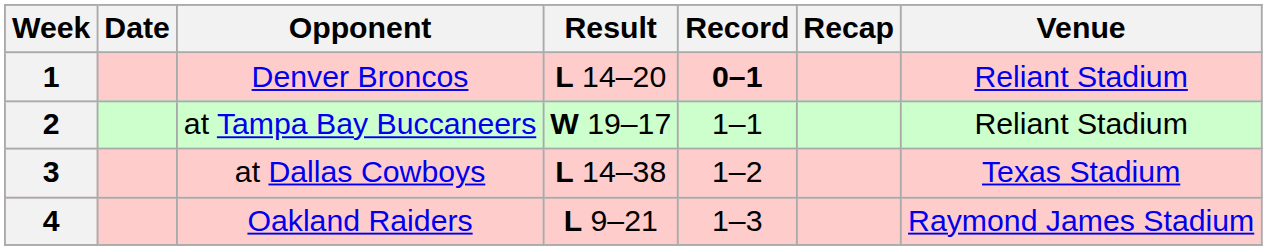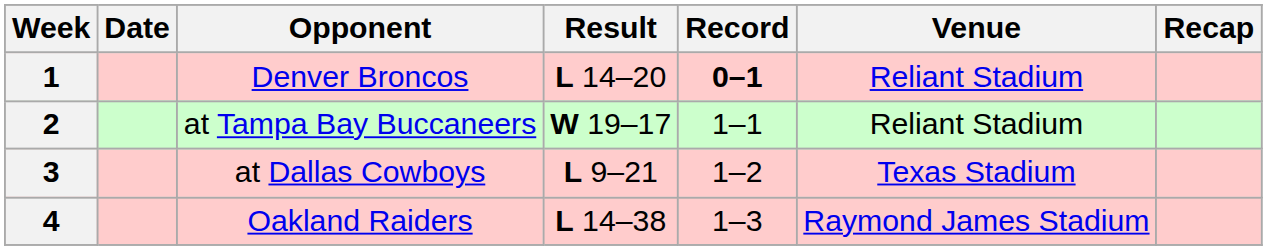columns swapped: (1081, 28) <-> (849, 28)
(611, 172) L 14–38 -> (611, 172) L 9–21
(611, 220) L 9–21 -> (611, 220) L 14–38
